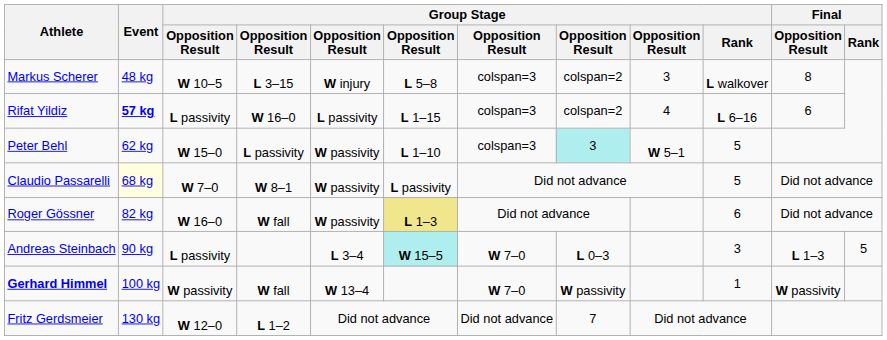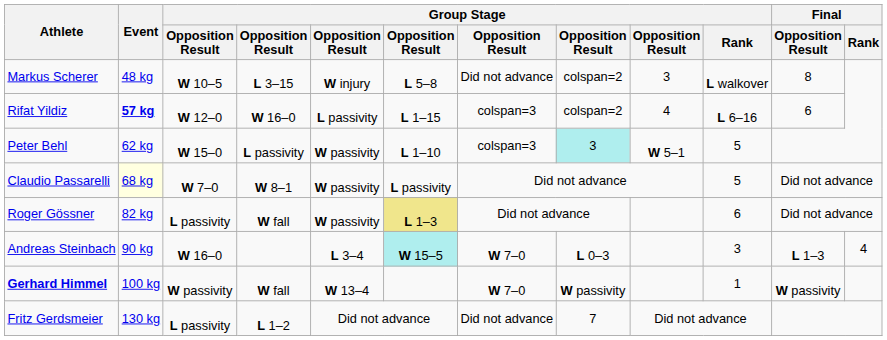(507, 77) colspan=3 -> (507, 77) Did not advance
(200, 118) L passivity -> (200, 118) W 12–0
(200, 222) W 16–0 -> (200, 222) L passivity
(200, 256) L passivity -> (200, 256) W 16–0
(863, 249) 5 -> (863, 249) 4
(200, 325) W 12–0 -> (200, 325) L passivity
